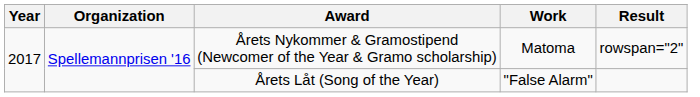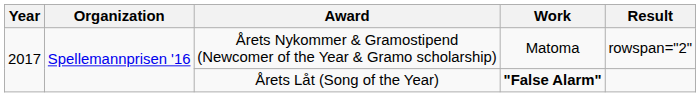(548, 80) normal -> (553, 80) bold
